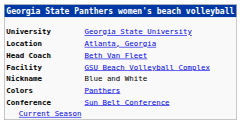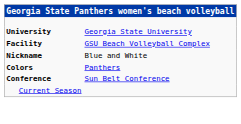- row: (24, 44)
- row: (29, 55)
